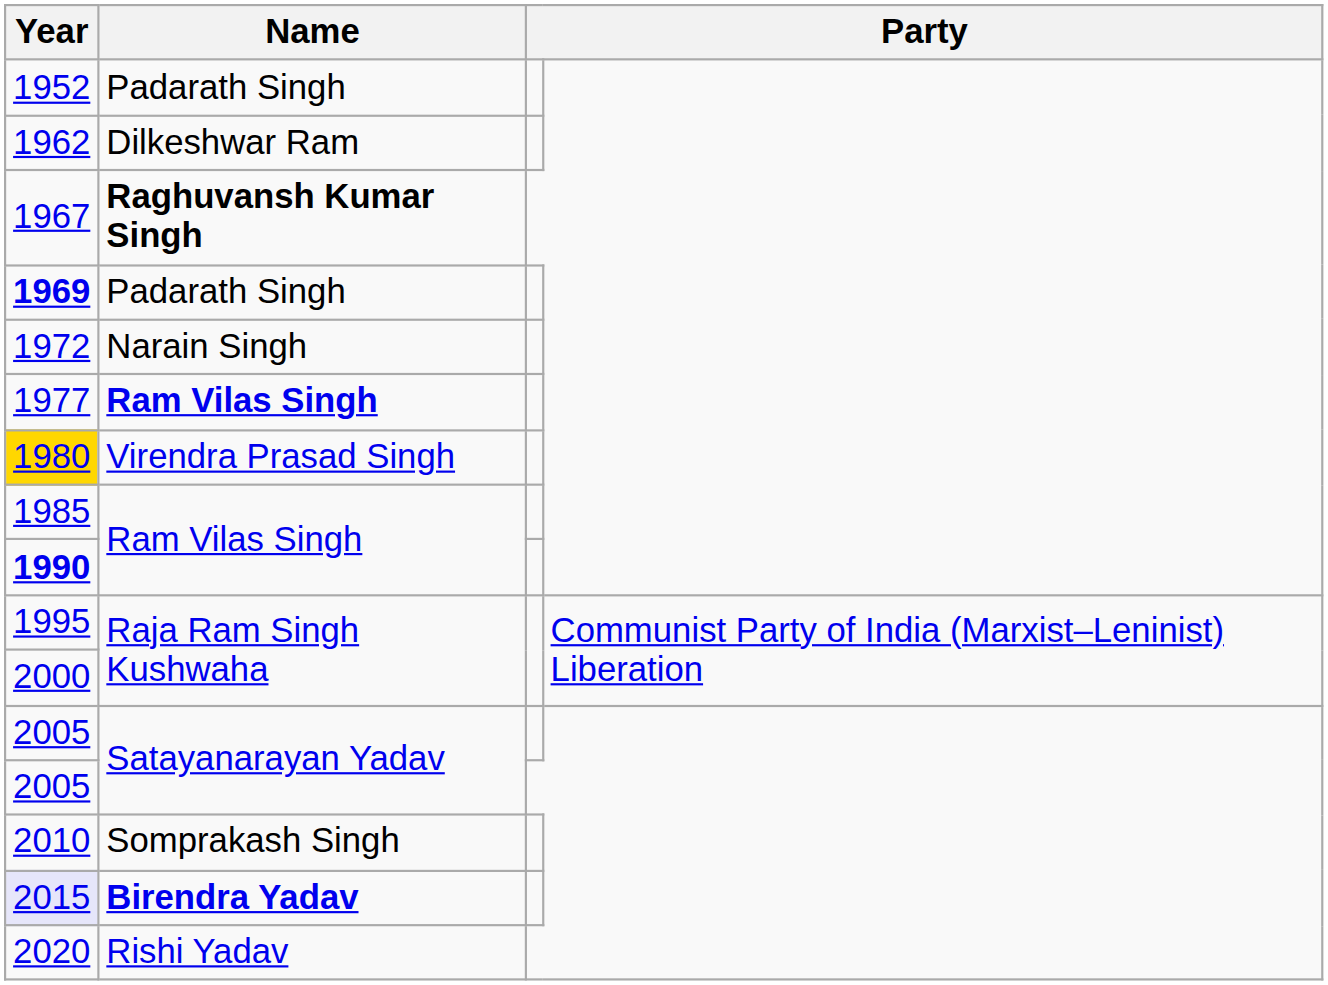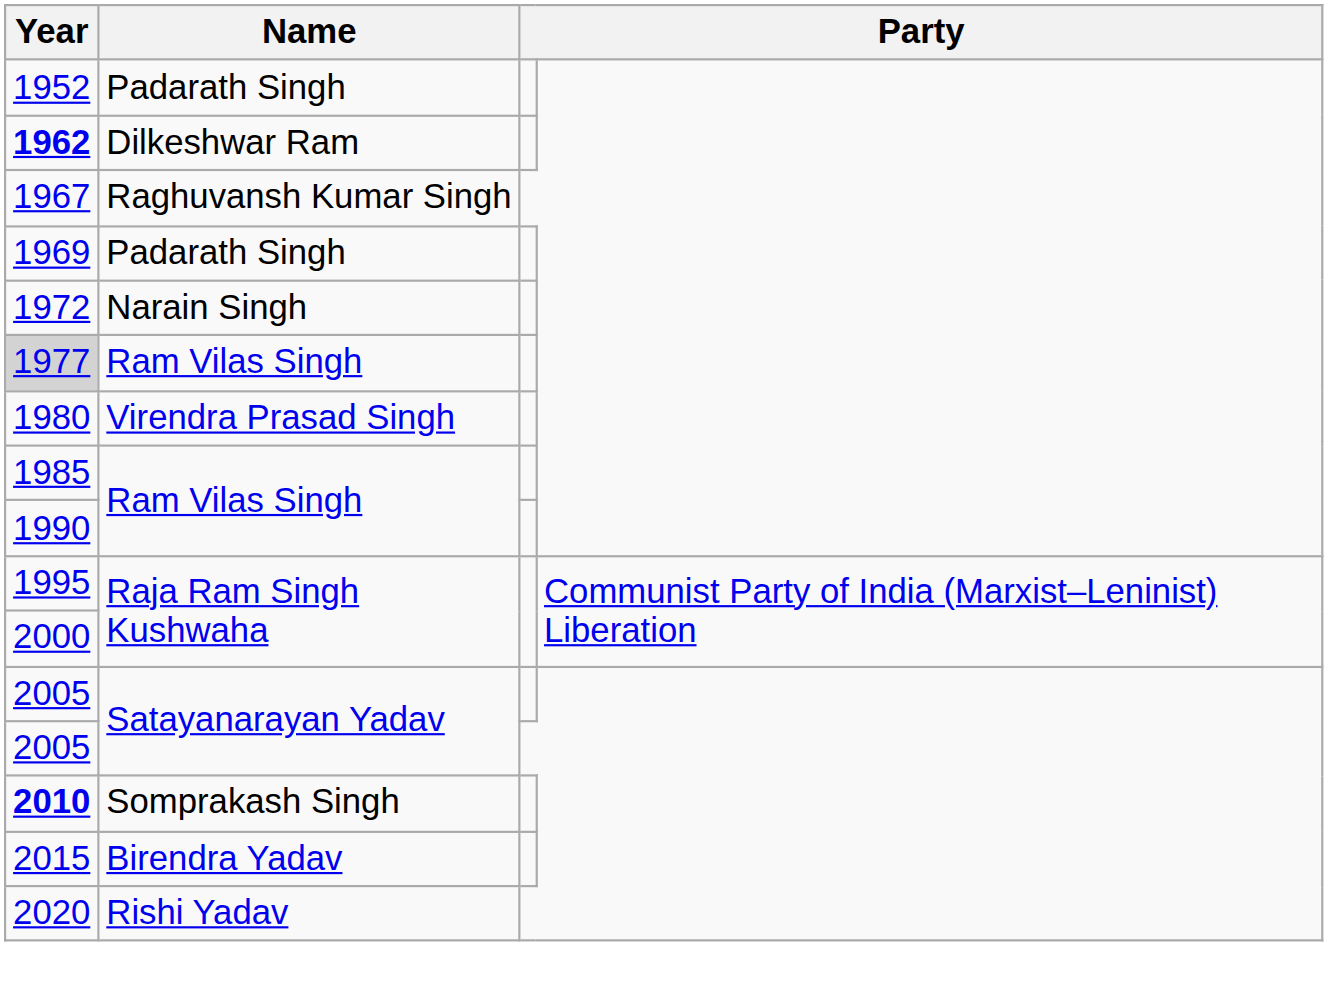(52, 142) normal -> (52, 142) bold
(270, 216) bold -> (309, 197) normal
(52, 291) bold -> (52, 252) normal
(52, 401) no background -> (52, 362) lightgrey background
(242, 401) bold -> (234, 362) normal
(52, 456) gold background -> (52, 417) no background
(52, 566) bold -> (52, 527) normal
(52, 841) normal -> (52, 802) bold
(52, 897) lavender background -> (52, 857) no background
(232, 897) bold -> (224, 857) normal
